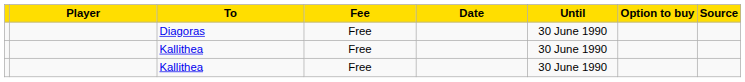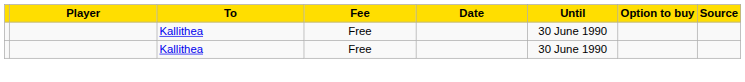- row: (7, 31)
